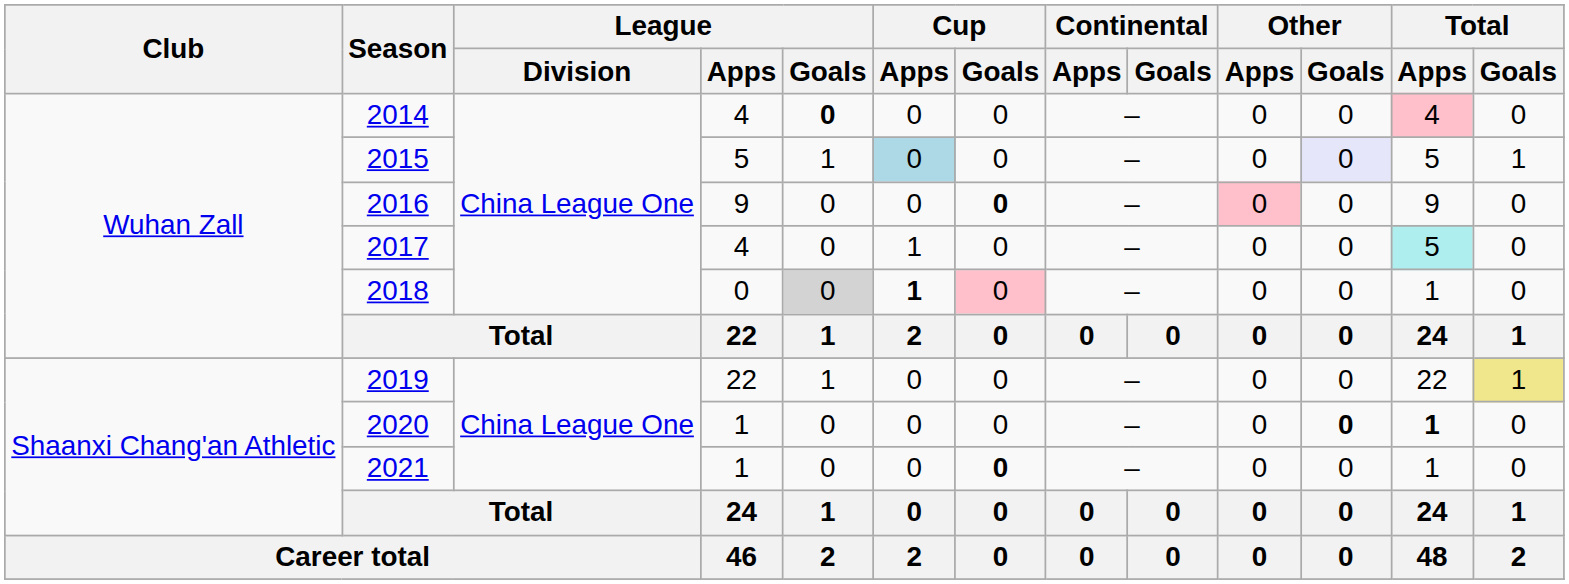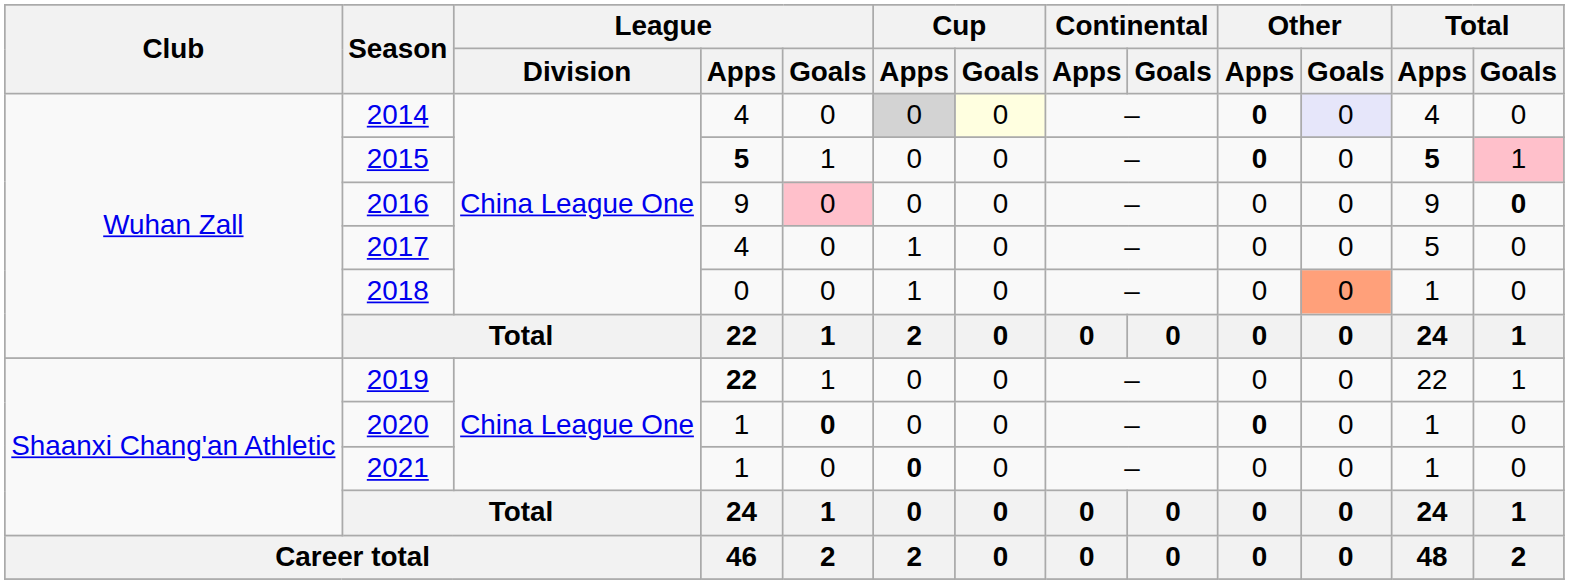(828, 114) bold -> (828, 114) normal
(914, 114) no background -> (914, 114) lightgrey background
(1000, 114) no background -> (1000, 114) lightyellow background
(1259, 114) normal -> (1259, 114) bold
(1346, 114) no background -> (1346, 114) lavender background
(1432, 114) pink background -> (1432, 114) no background
(742, 159) normal -> (742, 159) bold
(914, 159) lightblue background -> (914, 159) no background
(1259, 159) normal -> (1259, 159) bold
(1346, 159) lavender background -> (1346, 159) no background
(1432, 159) normal -> (1432, 159) bold
(1518, 159) no background -> (1518, 159) pink background
(828, 203) no background -> (828, 203) pink background
(1000, 203) bold -> (1000, 203) normal
(1259, 203) pink background -> (1259, 203) no background
(1518, 203) normal -> (1518, 203) bold
(1432, 247) paleturquoise background -> (1432, 247) no background
(828, 291) lightgrey background -> (828, 291) no background
(914, 291) bold -> (914, 291) normal
(1000, 291) pink background -> (1000, 291) no background
(1346, 291) no background -> (1346, 291) lightsalmon background
(742, 379) normal -> (742, 379) bold
(1518, 379) khaki background -> (1518, 379) no background
(828, 423) normal -> (828, 423) bold
(1259, 423) normal -> (1259, 423) bold
(1346, 423) bold -> (1346, 423) normal
(1432, 423) bold -> (1432, 423) normal
(914, 468) normal -> (914, 468) bold
(1000, 468) bold -> (1000, 468) normal
